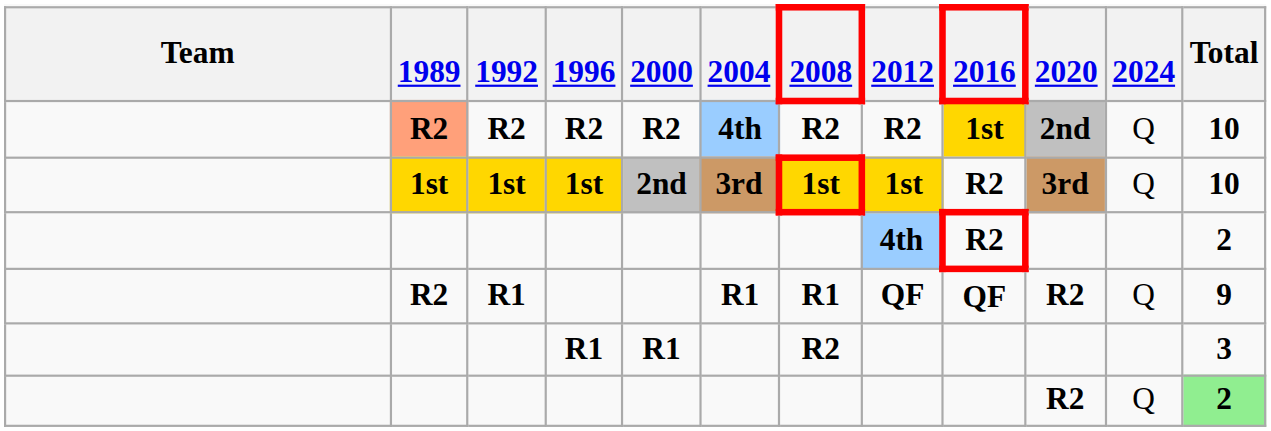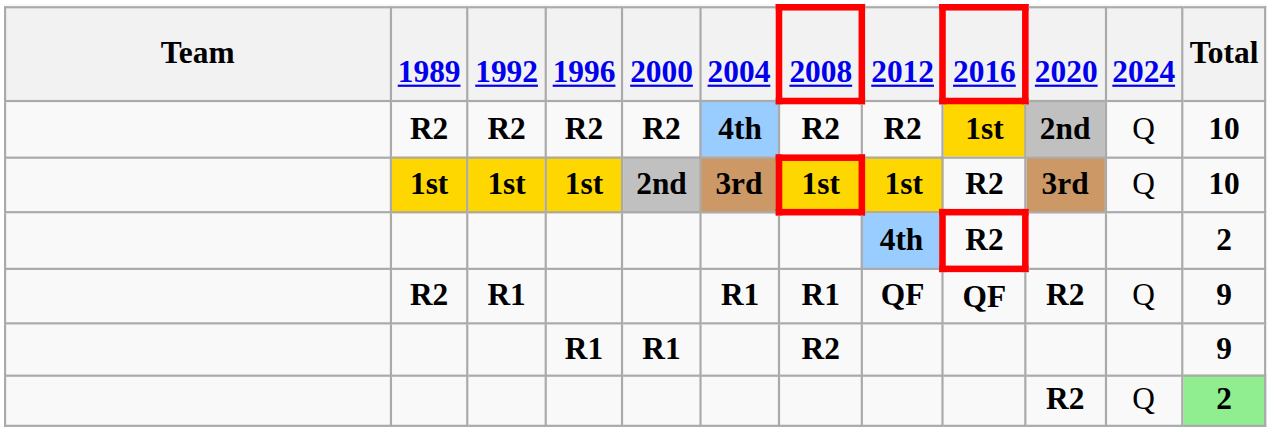(429, 128) lightsalmon background -> (429, 128) no background
(1224, 348) 3 -> (1224, 348) 9
